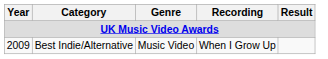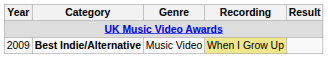(84, 45) normal -> (88, 45) bold
(237, 45) no background -> (245, 45) khaki background
